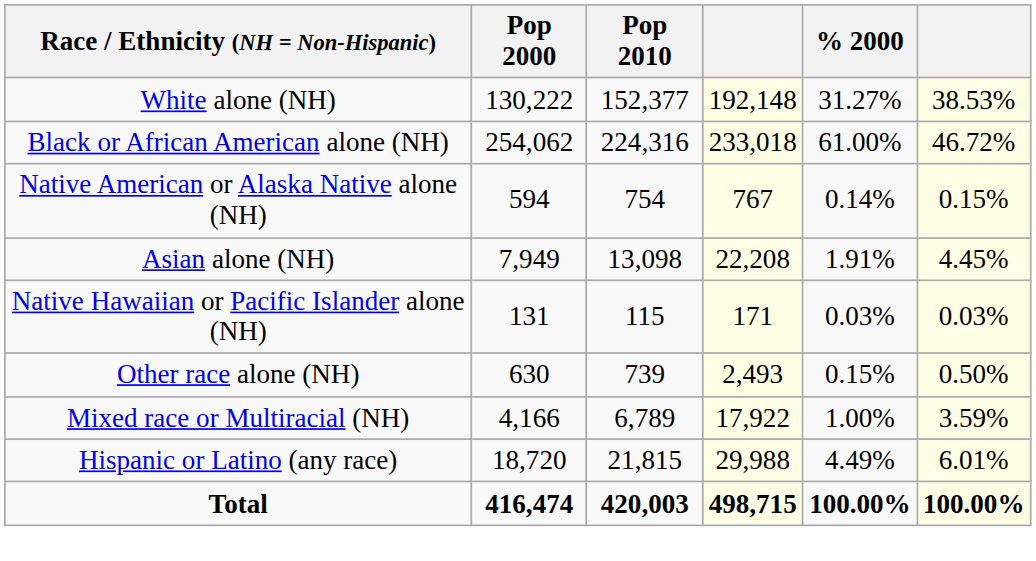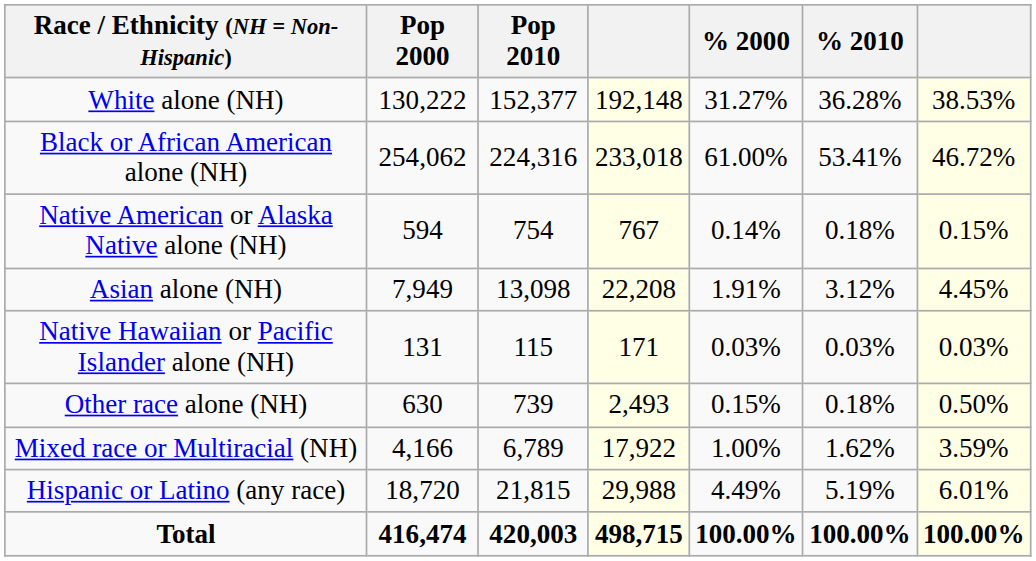+ column: (860, 41)
